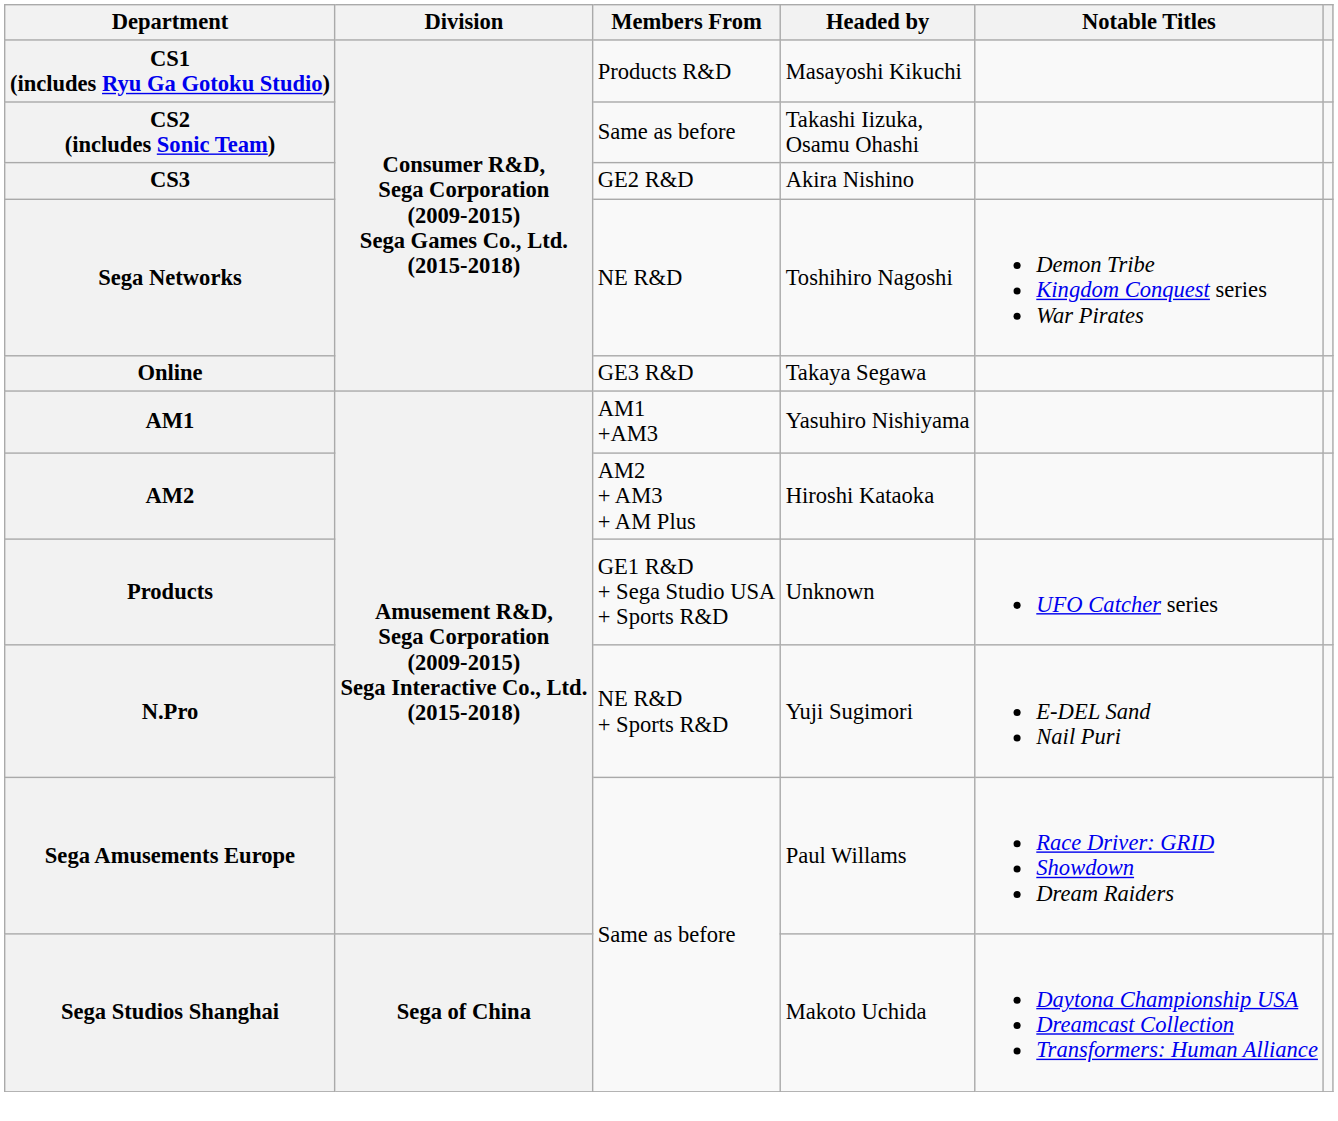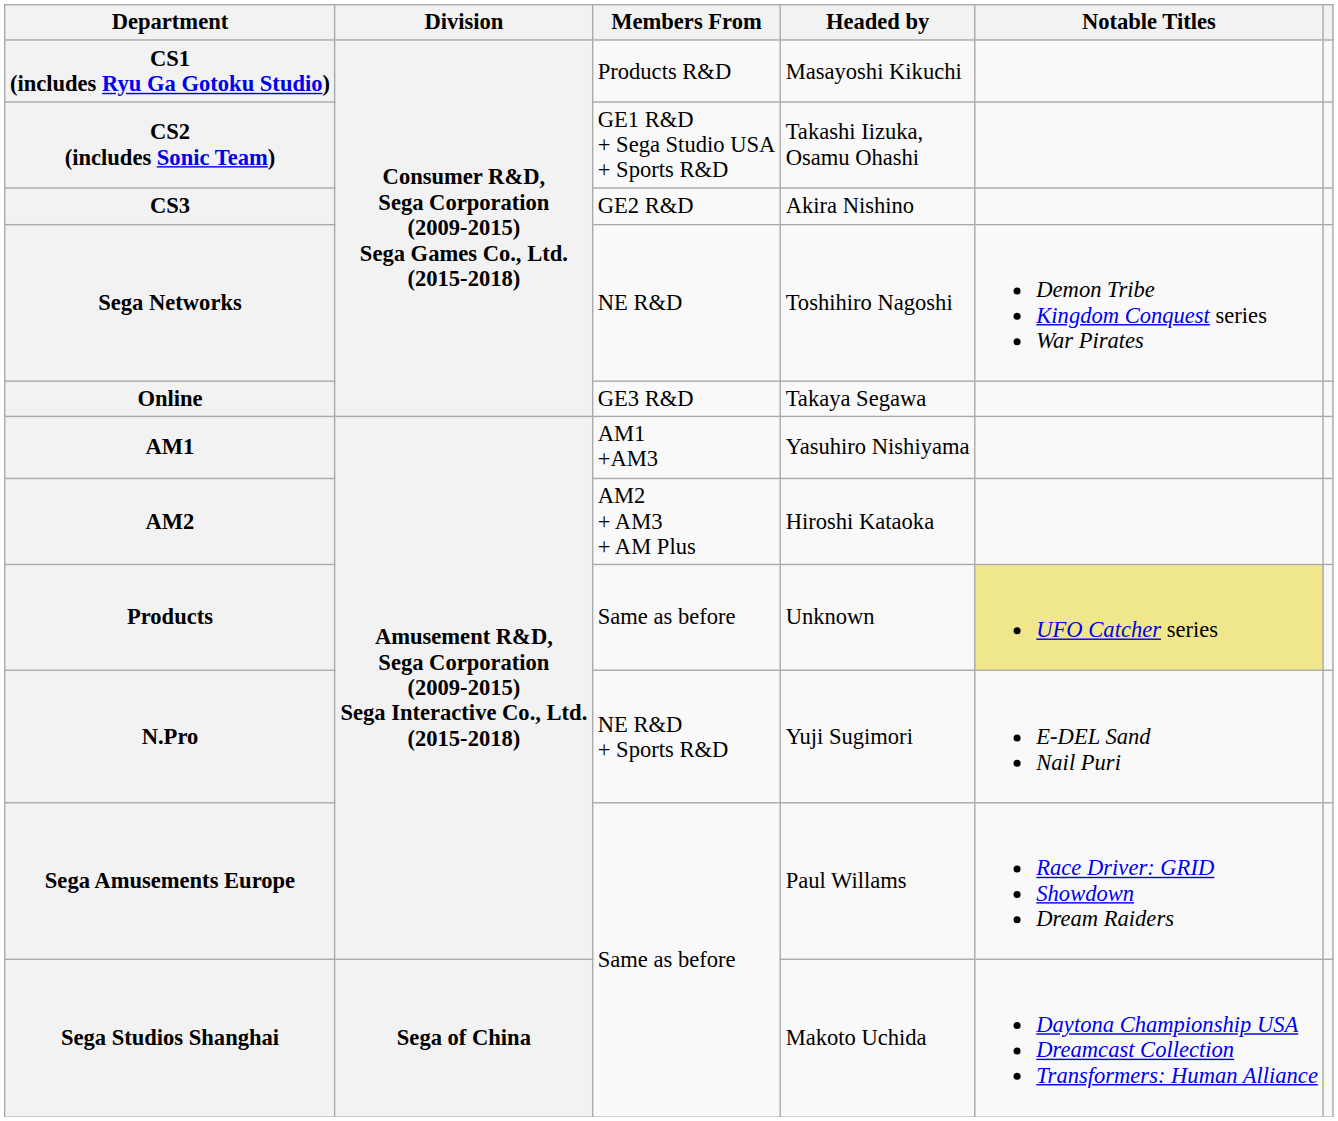(667, 132) Same as before -> (686, 144) GE1 R&D + Sega Studio USA + Sports R&D
(686, 592) GE1 R&D + Sega Studio USA + Sports R&D -> (667, 617) Same as before
(1149, 605) no background -> (1149, 630) khaki background
